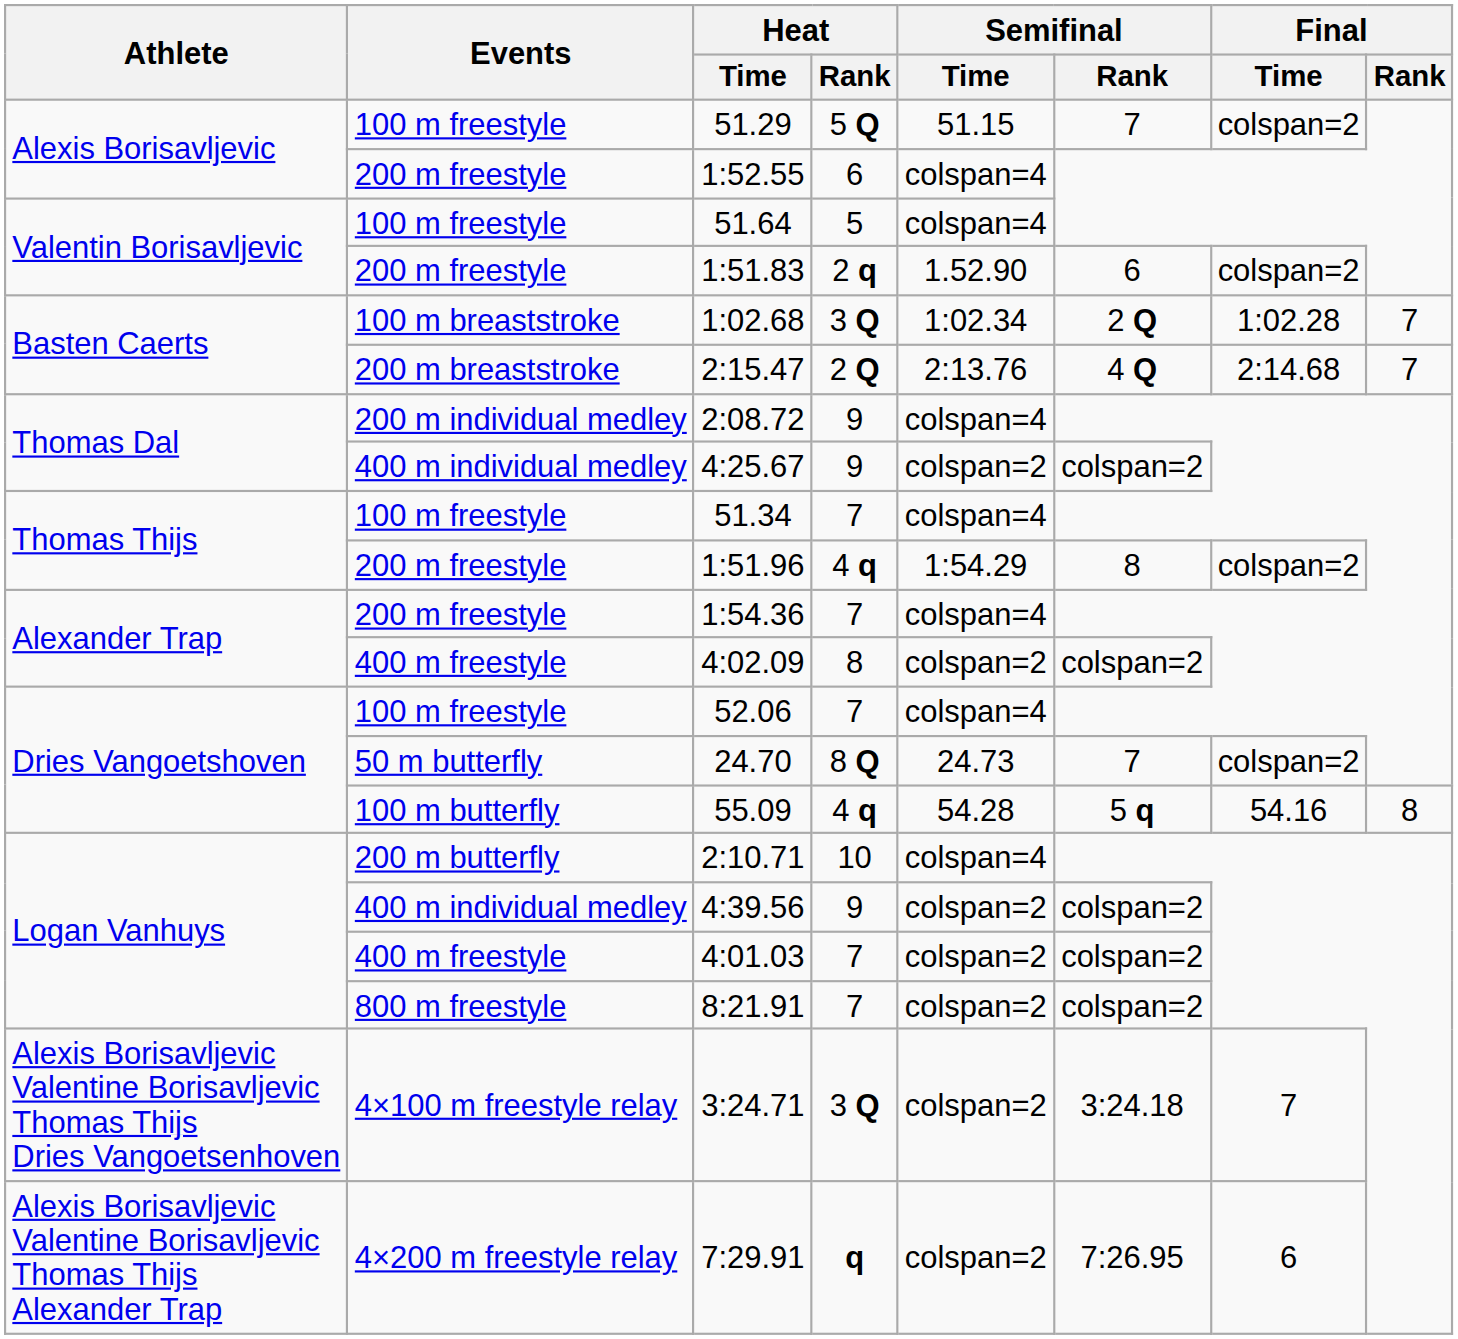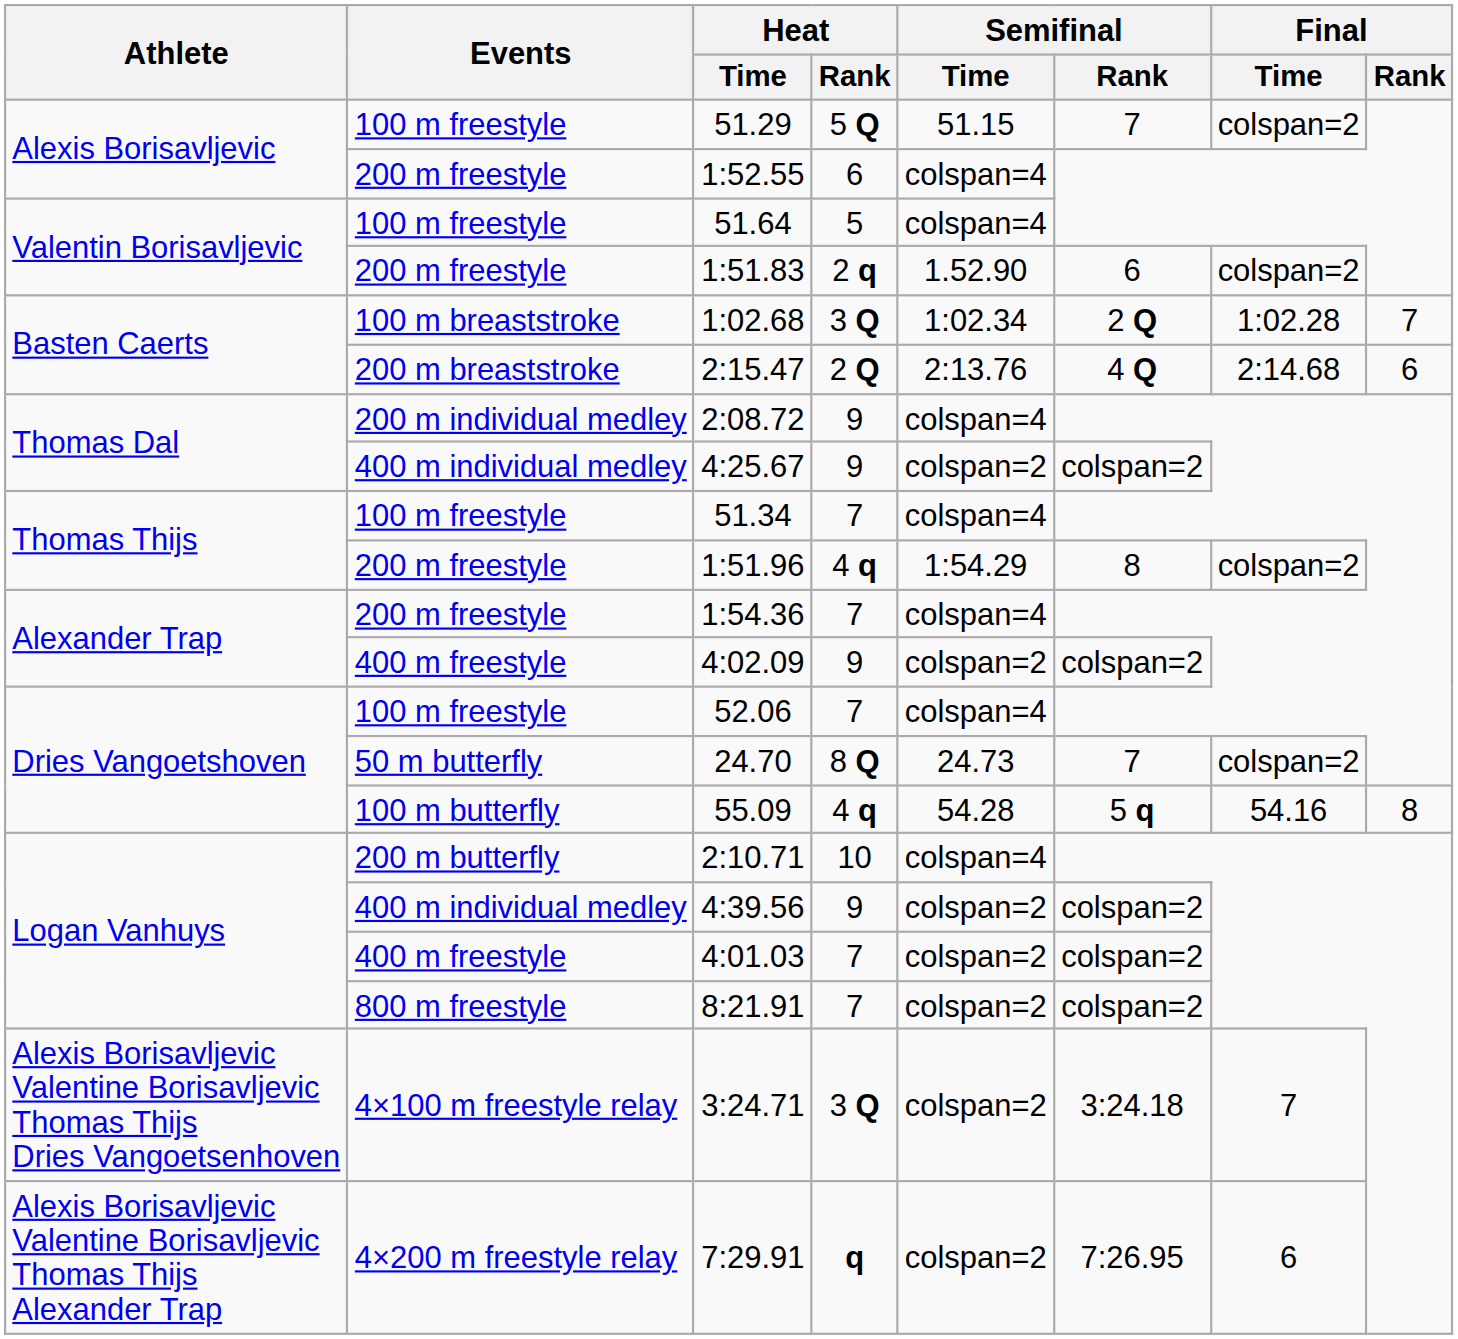(1410, 370) 7 -> (1410, 370) 6
(855, 663) 8 -> (855, 663) 9
